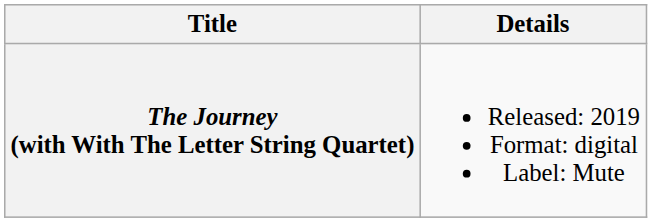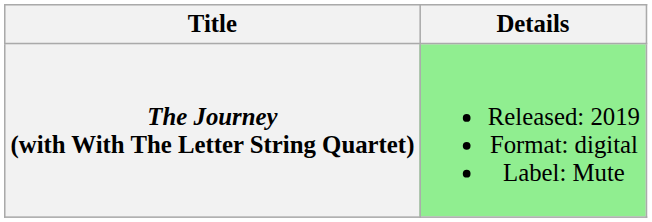(533, 144) no background -> (533, 144) lightgreen background
